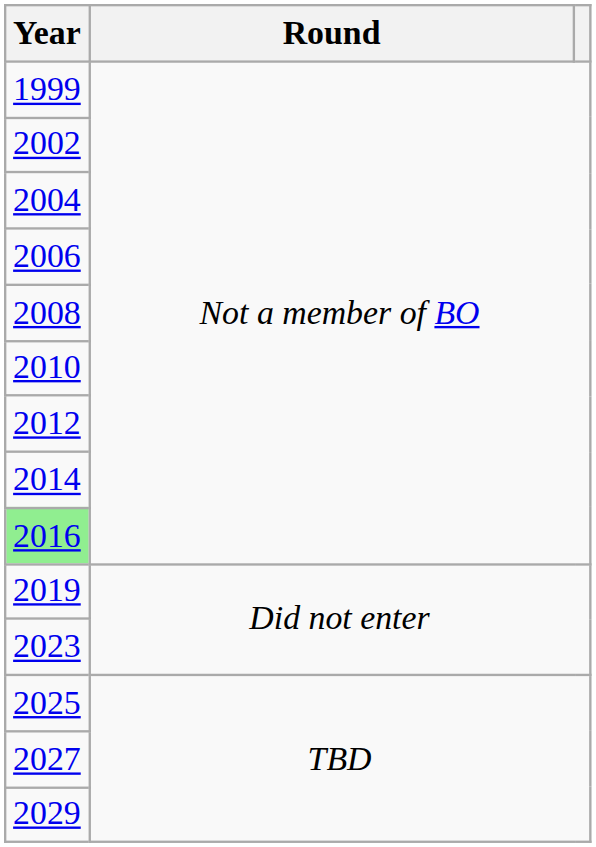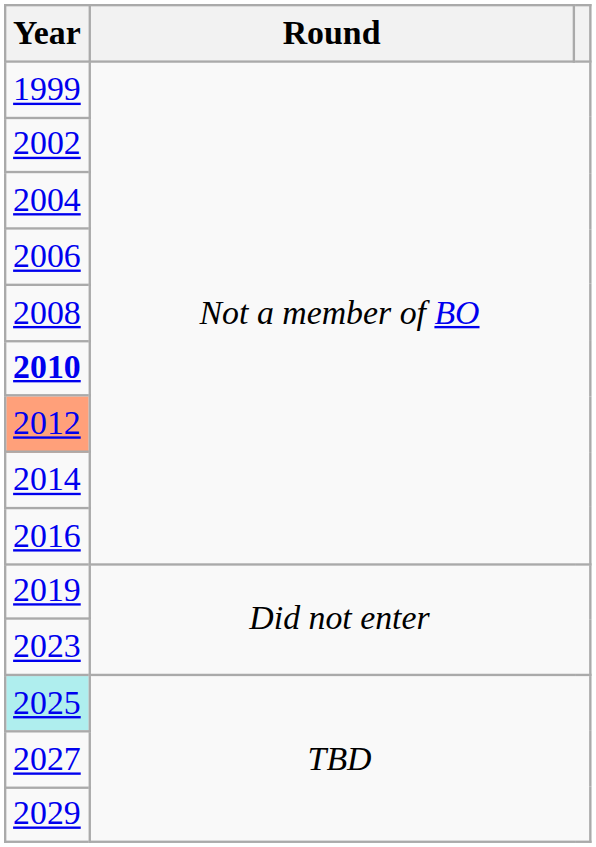(47, 367) normal -> (47, 367) bold
(47, 423) no background -> (47, 423) lightsalmon background
(47, 535) lightgreen background -> (47, 535) no background
(47, 702) no background -> (47, 702) paleturquoise background
